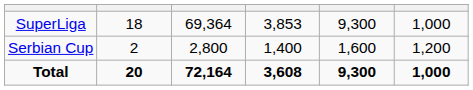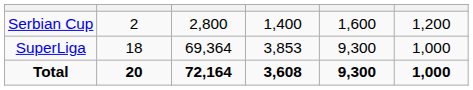rows swapped: (51, 23) <-> (51, 48)
